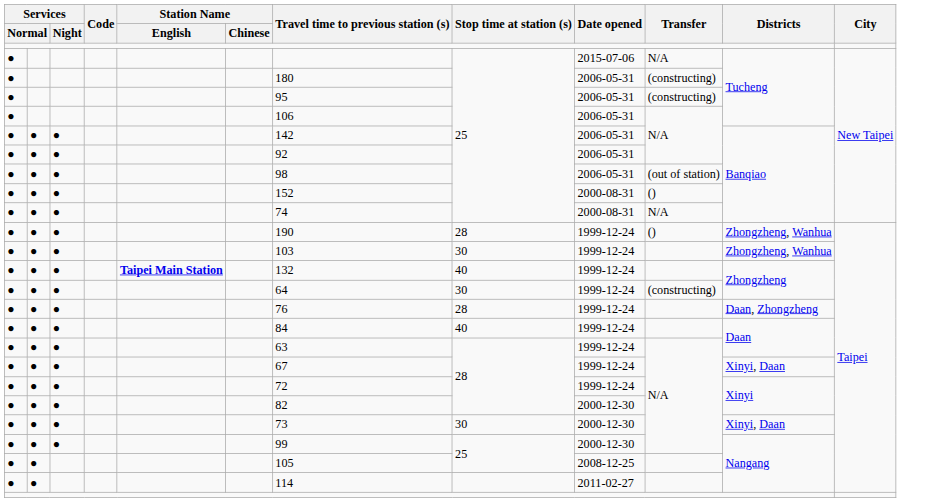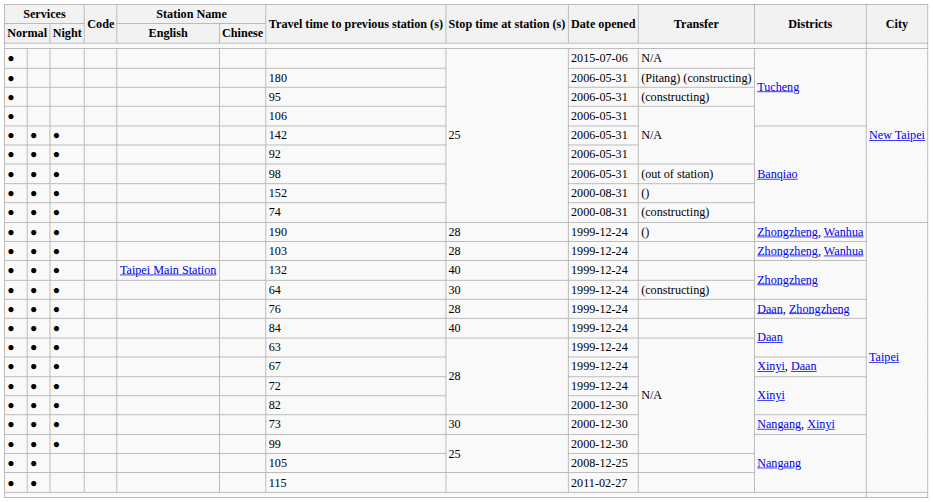(682, 77) (constructing) -> (696, 77) (Pitang) (constructing)
(658, 212) N/A -> (675, 212) (constructing)
(461, 251) 30 -> (455, 251) 28
(171, 270) bold -> (168, 270) normal
(755, 424) Xinyi, Daan -> (796, 424) Nangang, Xinyi
(284, 482) 114 -> (278, 482) 115
